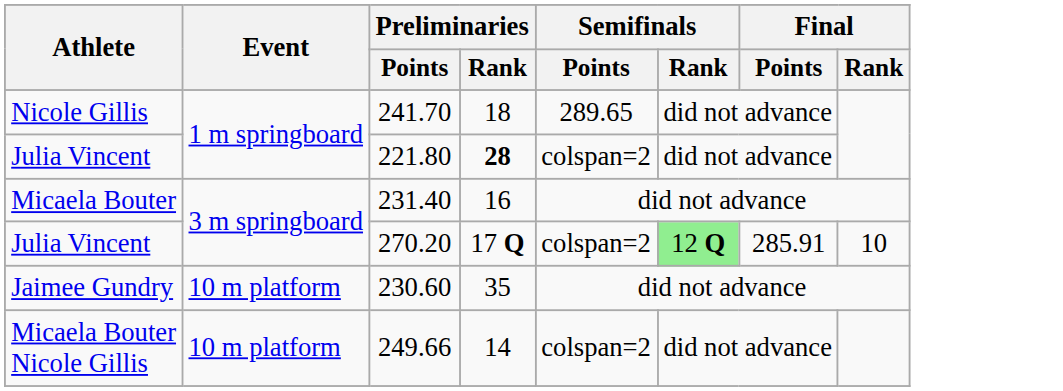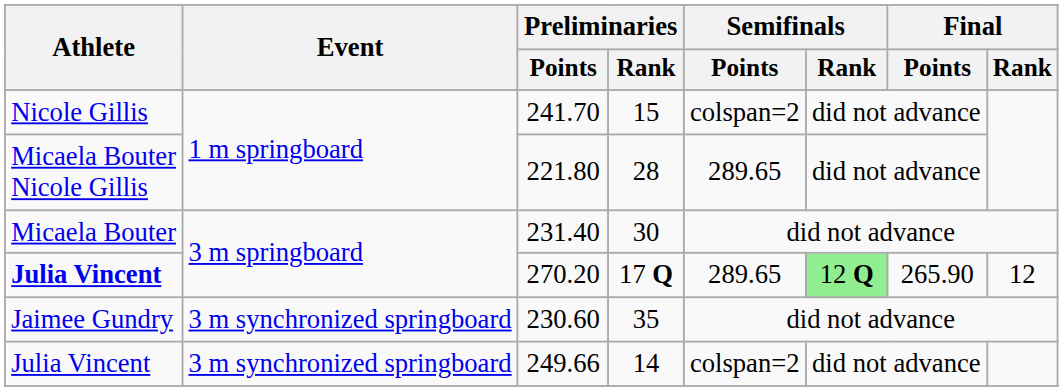(497, 112) 18 -> (646, 112) 15
(596, 112) 289.65 -> (745, 112) colspan=2
(81, 156) Julia Vincent -> (94, 172) Micaela Bouter Nicole Gillis
(497, 156) bold -> (646, 172) normal
(596, 156) colspan=2 -> (745, 172) 289.65
(497, 200) 16 -> (646, 231) 30
(81, 244) normal -> (86, 275) bold
(596, 244) colspan=2 -> (745, 275) 289.65
(789, 244) 285.91 -> (937, 275) 265.90
(874, 244) 10 -> (1022, 275) 12
(265, 288) 10 m platform -> (350, 319) 3 m synchronized springboard
(94, 347) Micaela Bouter Nicole Gillis -> (81, 363) Julia Vincent
(265, 347) 10 m platform -> (350, 363) 3 m synchronized springboard
